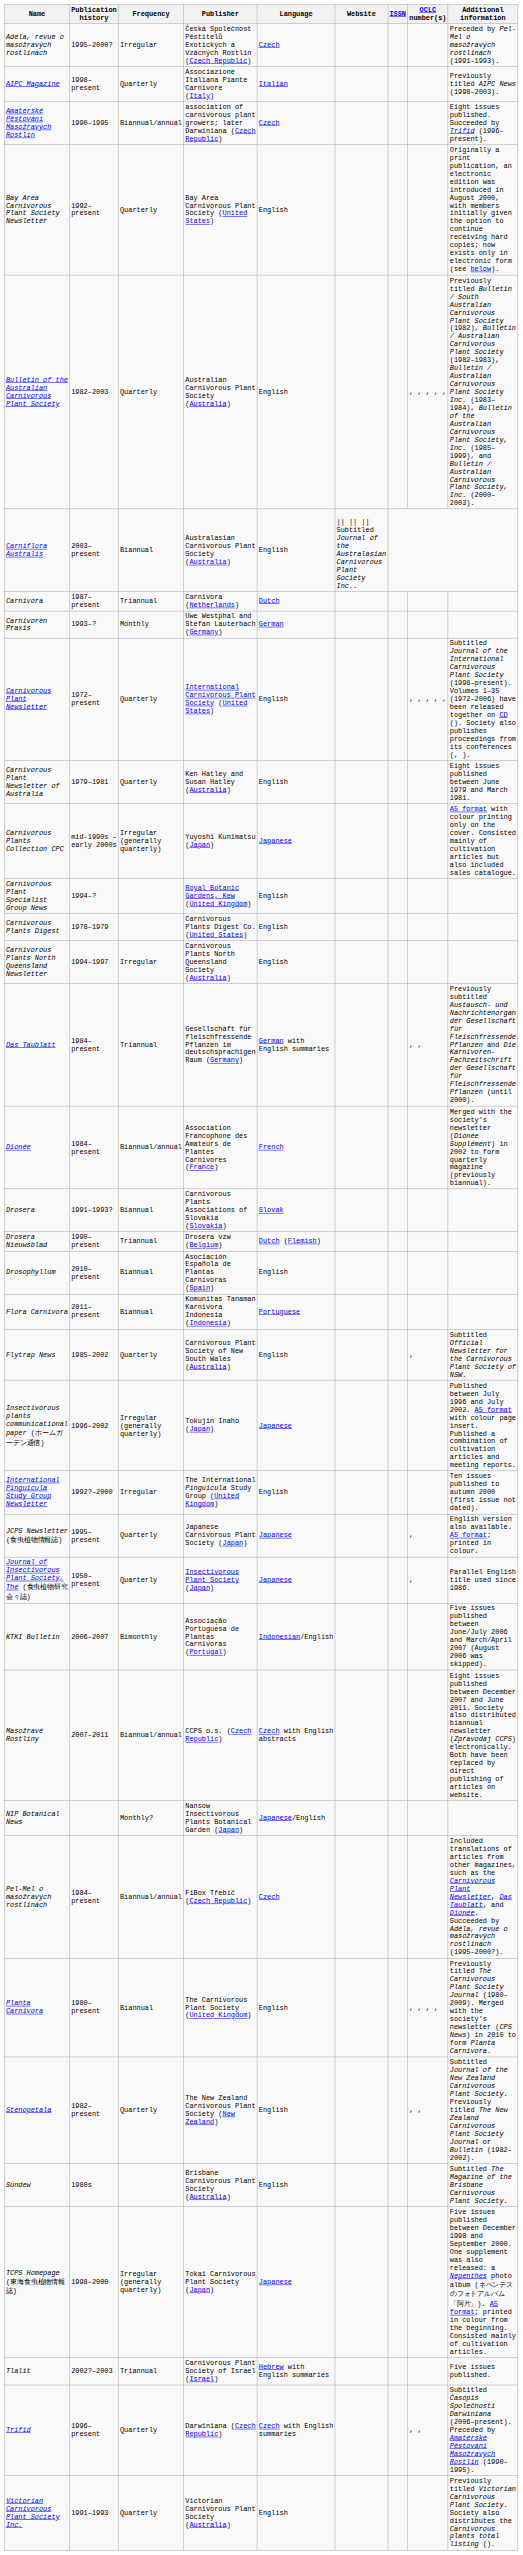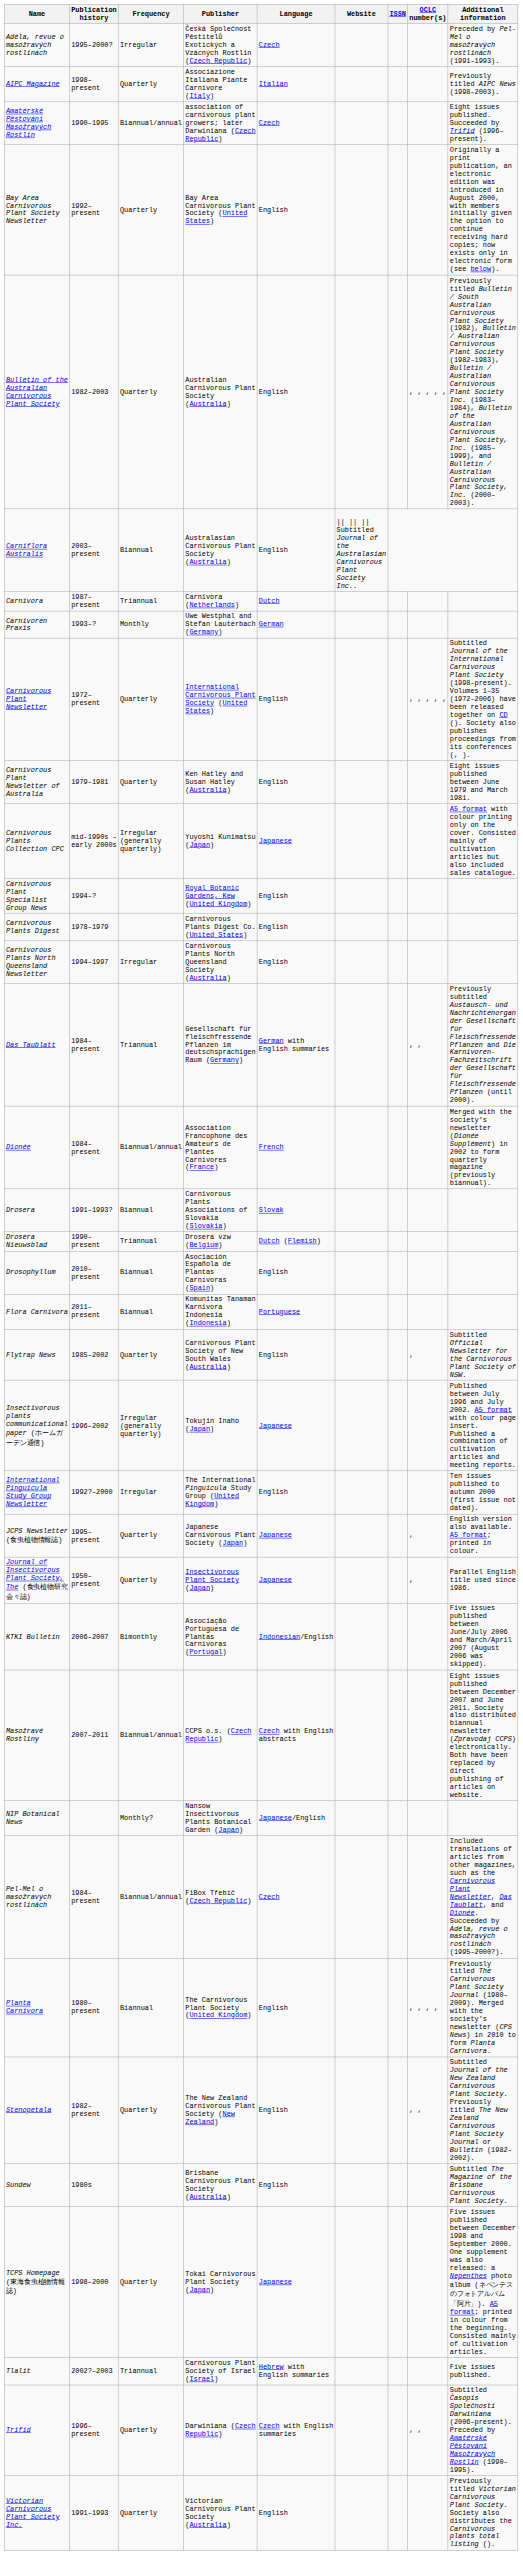(141, 2282) Irregular (generally quarterly) -> (139, 2282) Quarterly
